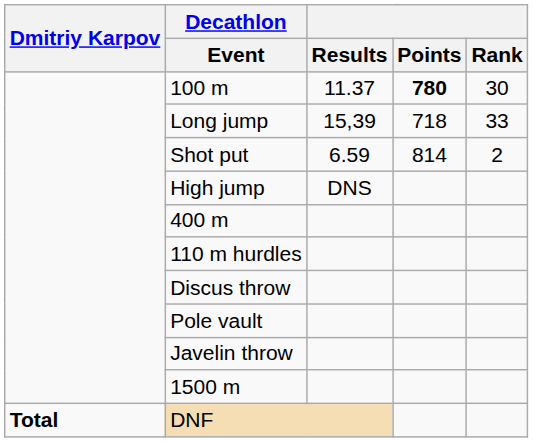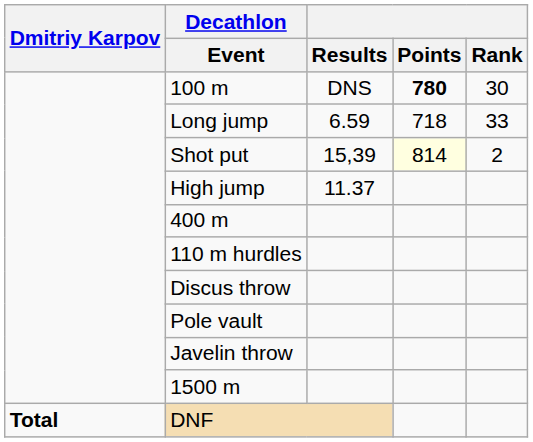(350, 88) 11.37 -> (350, 88) DNS
(350, 121) 15,39 -> (350, 121) 6.59
(350, 155) 6.59 -> (350, 155) 15,39
(429, 155) no background -> (429, 155) lightyellow background
(350, 188) DNS -> (350, 188) 11.37
